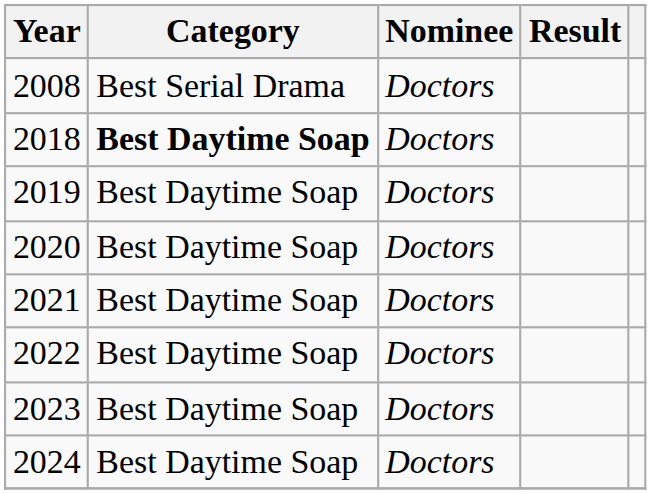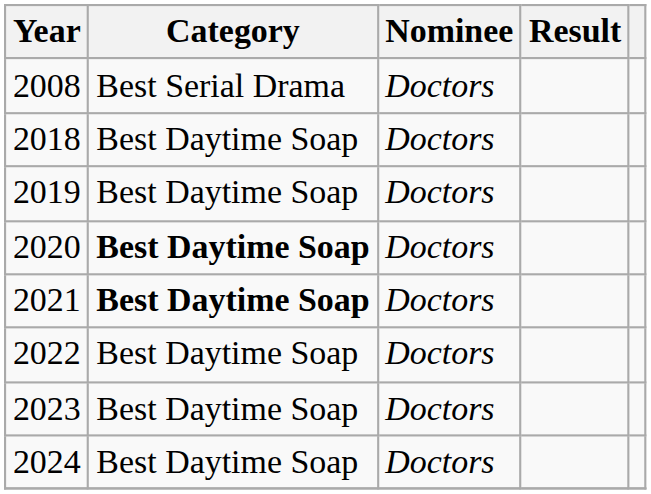(233, 138) bold -> (227, 138) normal
(227, 246) normal -> (233, 246) bold
(227, 300) normal -> (233, 300) bold
